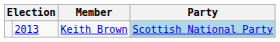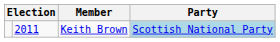(27, 29) 2013 -> (27, 29) 2011
